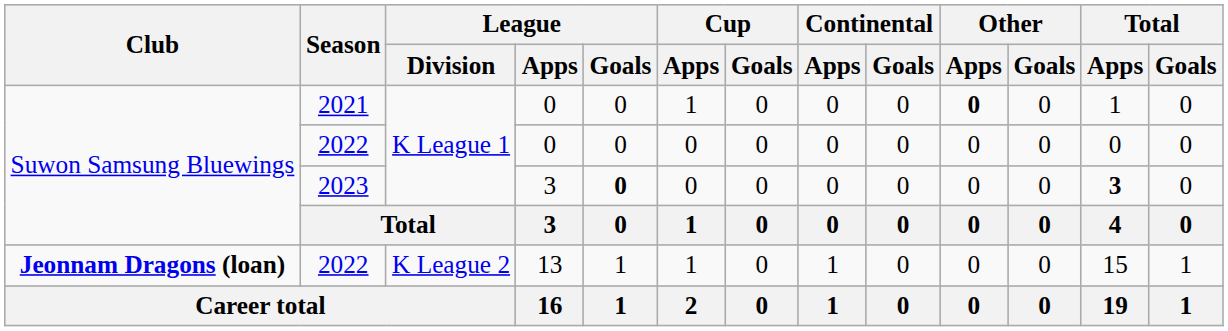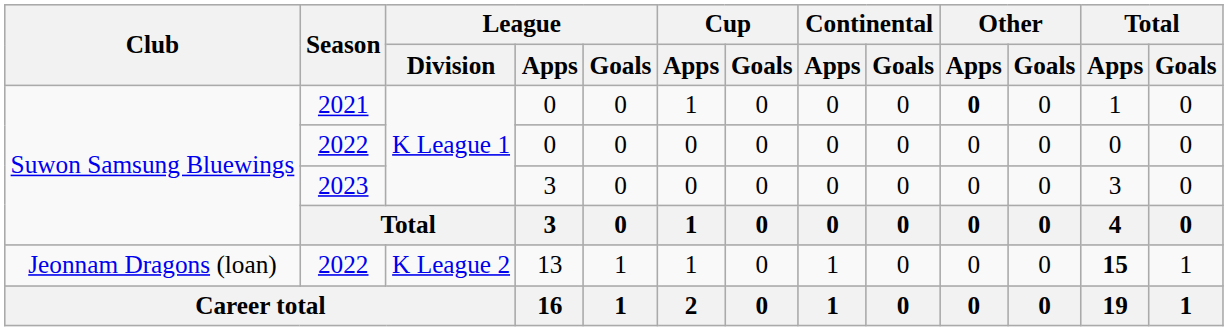(620, 184) bold -> (620, 184) normal
(1115, 184) bold -> (1115, 184) normal
(152, 265) bold -> (152, 265) normal
(1115, 265) normal -> (1115, 265) bold
